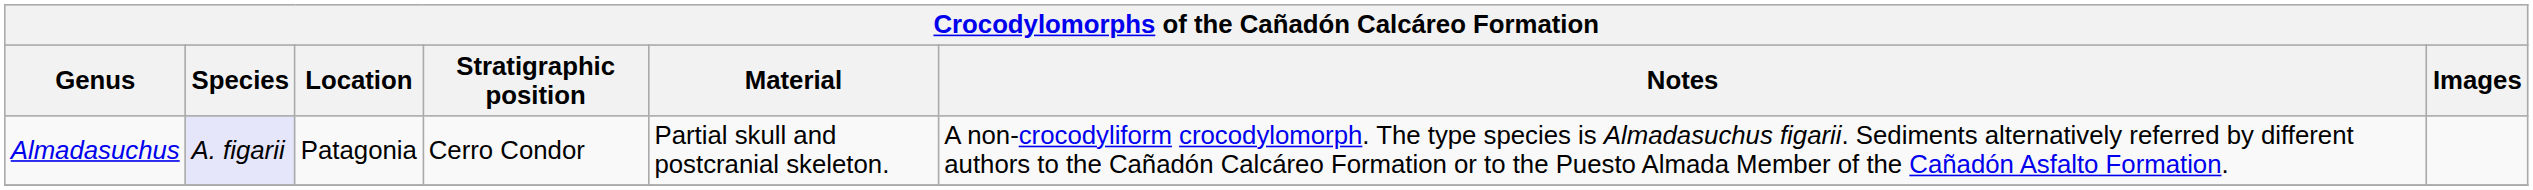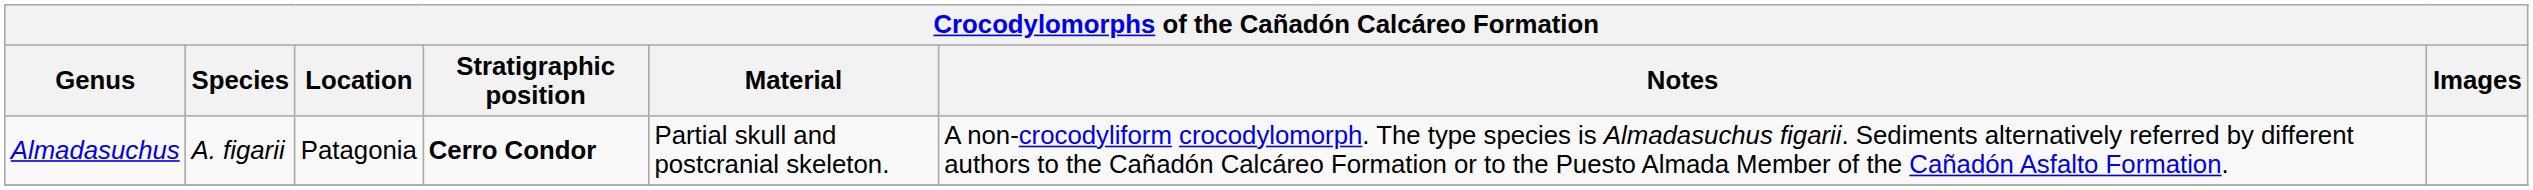(238, 150) lavender background -> (238, 150) no background
(507, 150) normal -> (512, 150) bold
